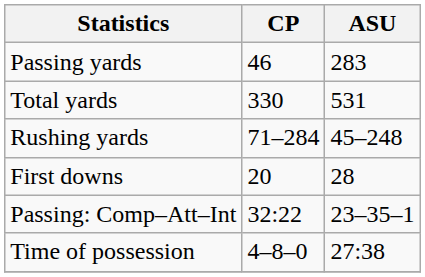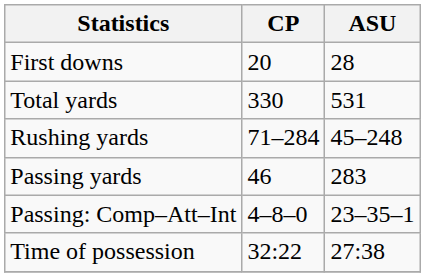rows swapped: (67, 175) <-> (76, 61)
(275, 213) 32:22 -> (277, 213) 4–8–0
(277, 251) 4–8–0 -> (275, 251) 32:22
